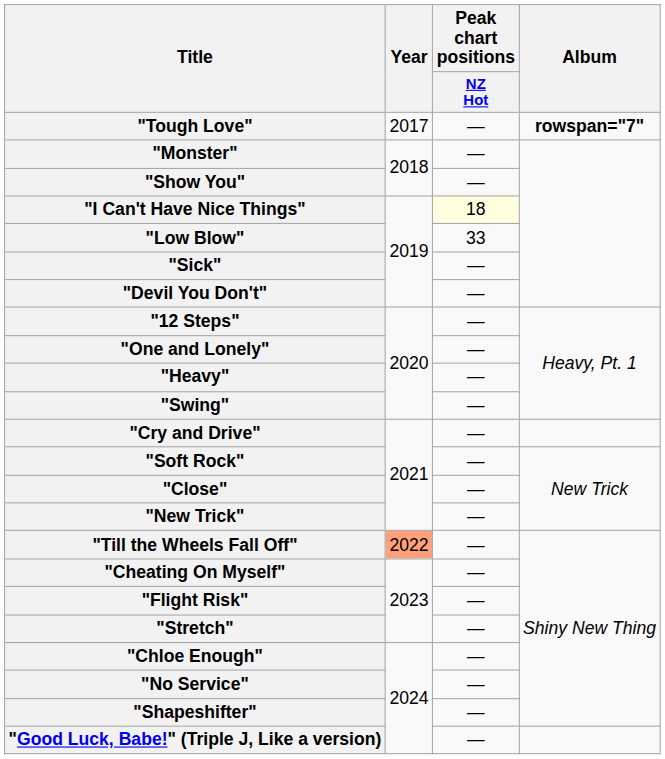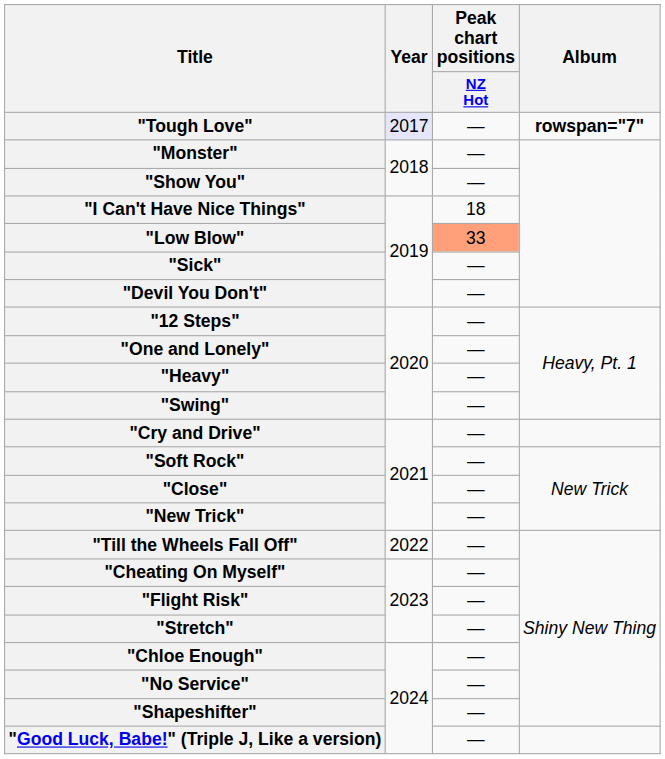(409, 126) no background -> (409, 126) lavender background
(476, 209) lightyellow background -> (476, 209) no background
(476, 237) no background -> (476, 237) lightsalmon background
(409, 544) lightsalmon background -> (409, 544) no background
